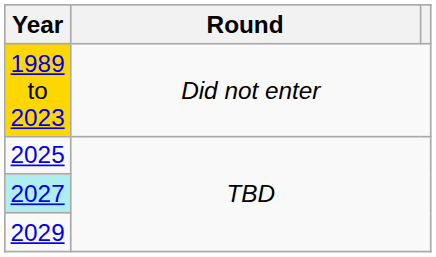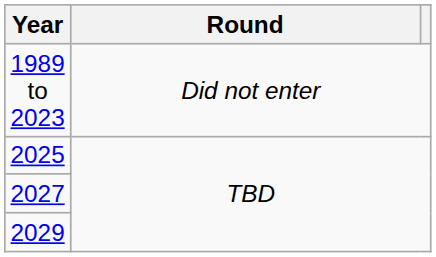(38, 90) gold background -> (38, 90) no background
(38, 194) paleturquoise background -> (38, 194) no background
